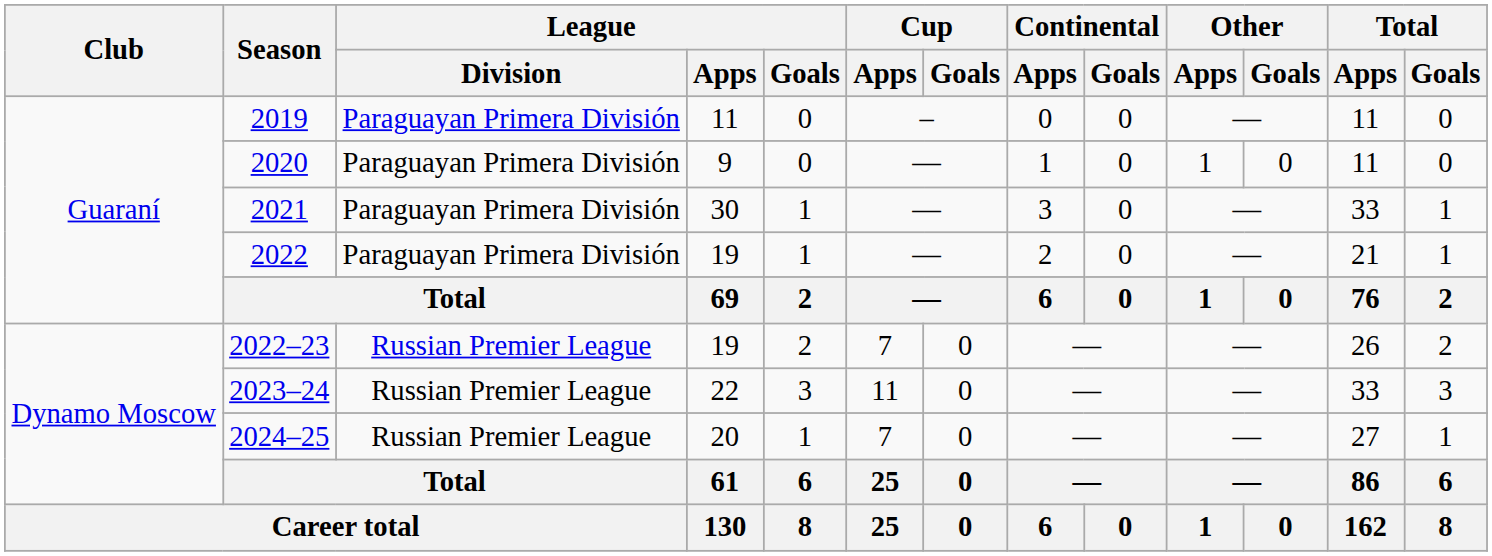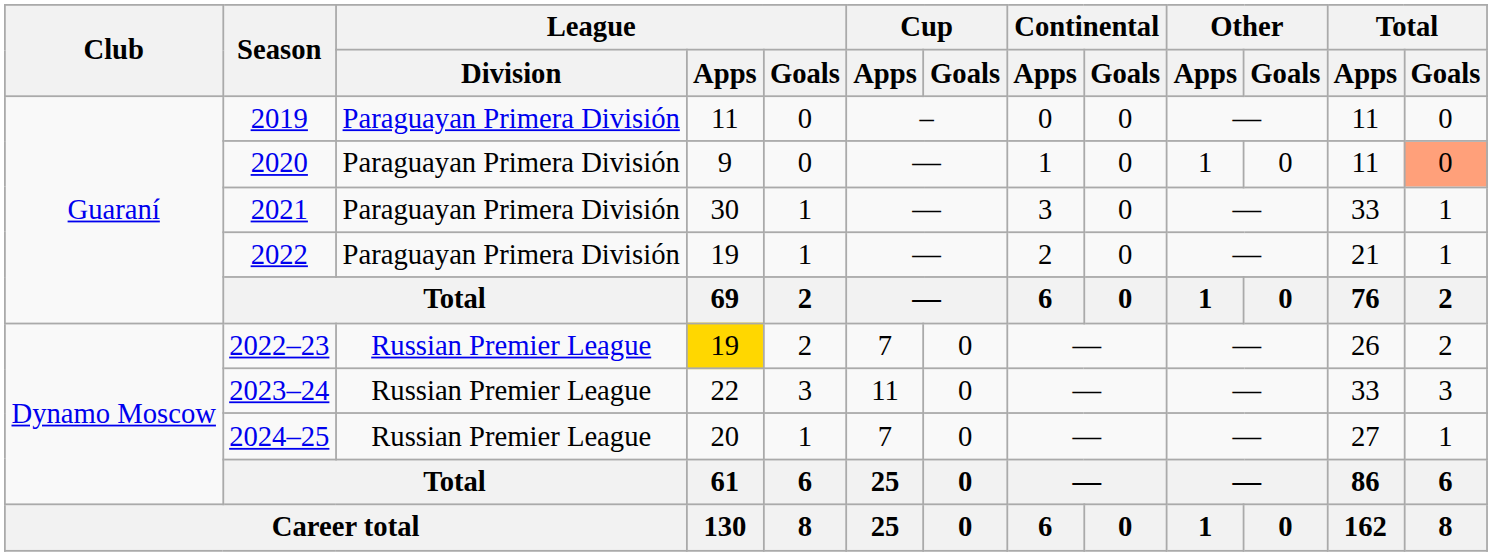(1445, 163) no background -> (1445, 163) lightsalmon background
(725, 345) no background -> (725, 345) gold background
